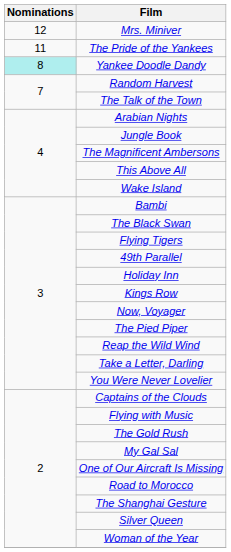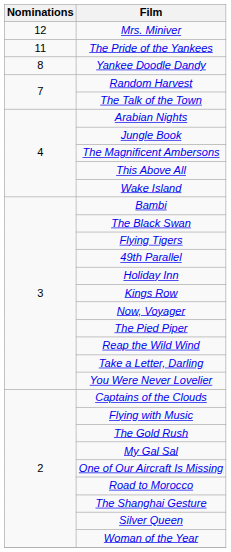(40, 65) paleturquoise background -> (40, 65) no background
